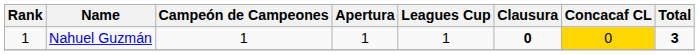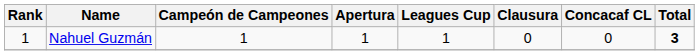(528, 38) bold -> (528, 38) normal
(608, 38) gold background -> (608, 38) no background
